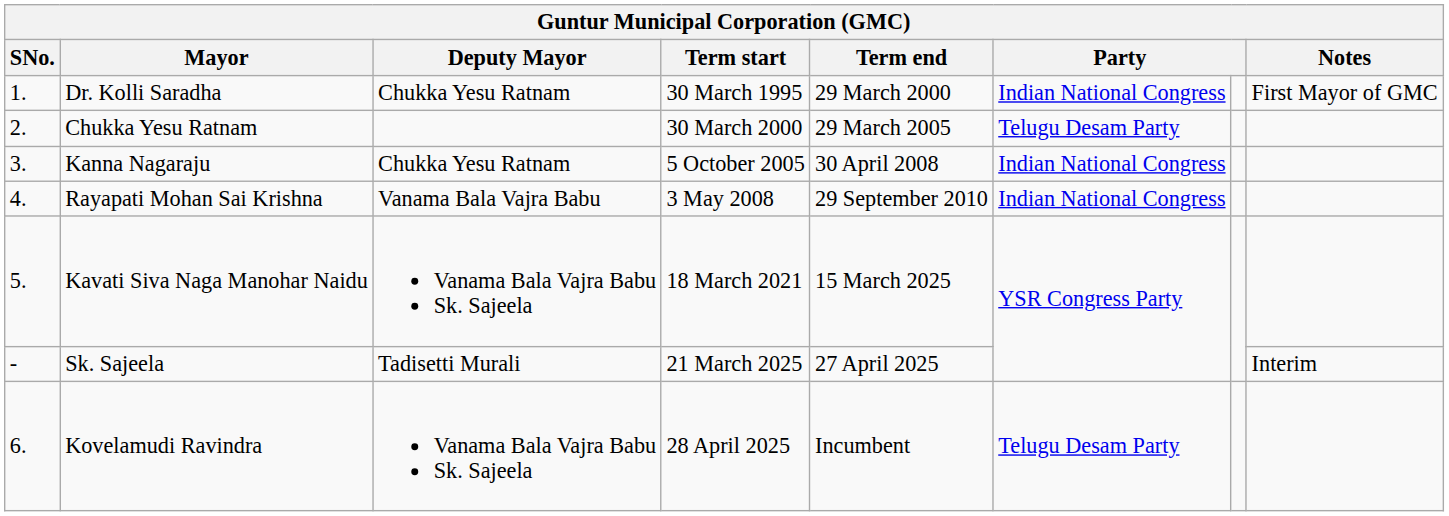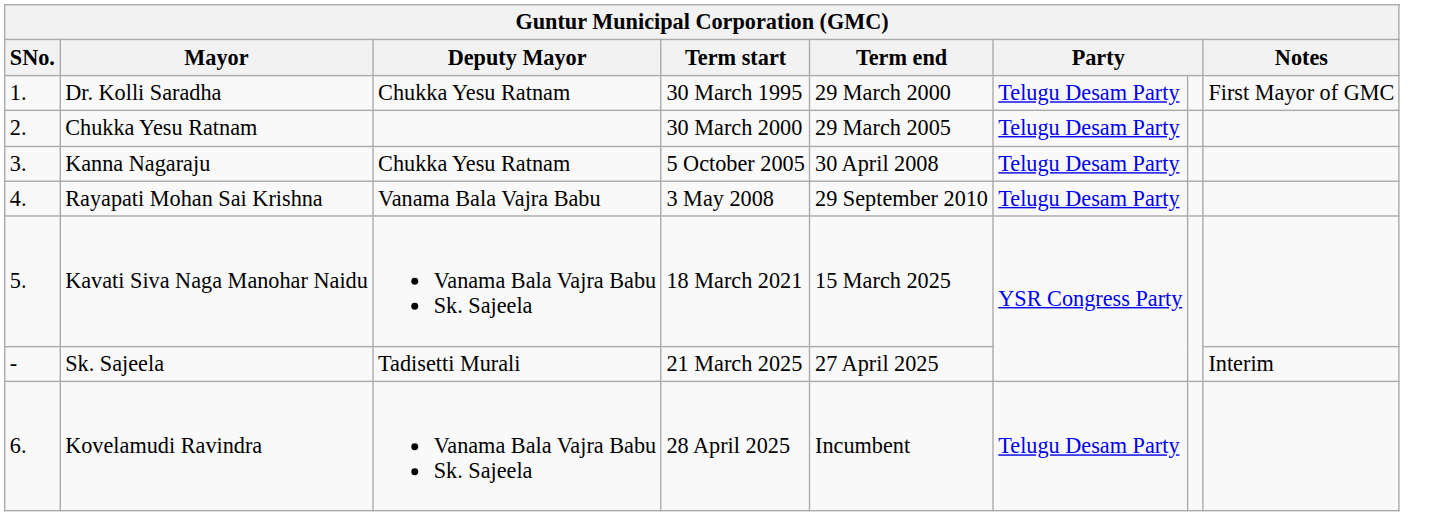(1112, 92) Indian National Congress -> (1089, 92) Telugu Desam Party
(1112, 163) Indian National Congress -> (1089, 163) Telugu Desam Party
(1112, 198) Indian National Congress -> (1089, 198) Telugu Desam Party
